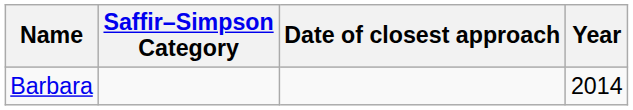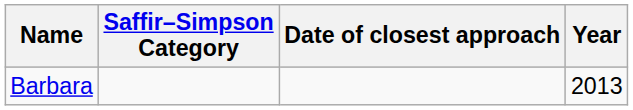(597, 85) 2014 -> (597, 85) 2013
